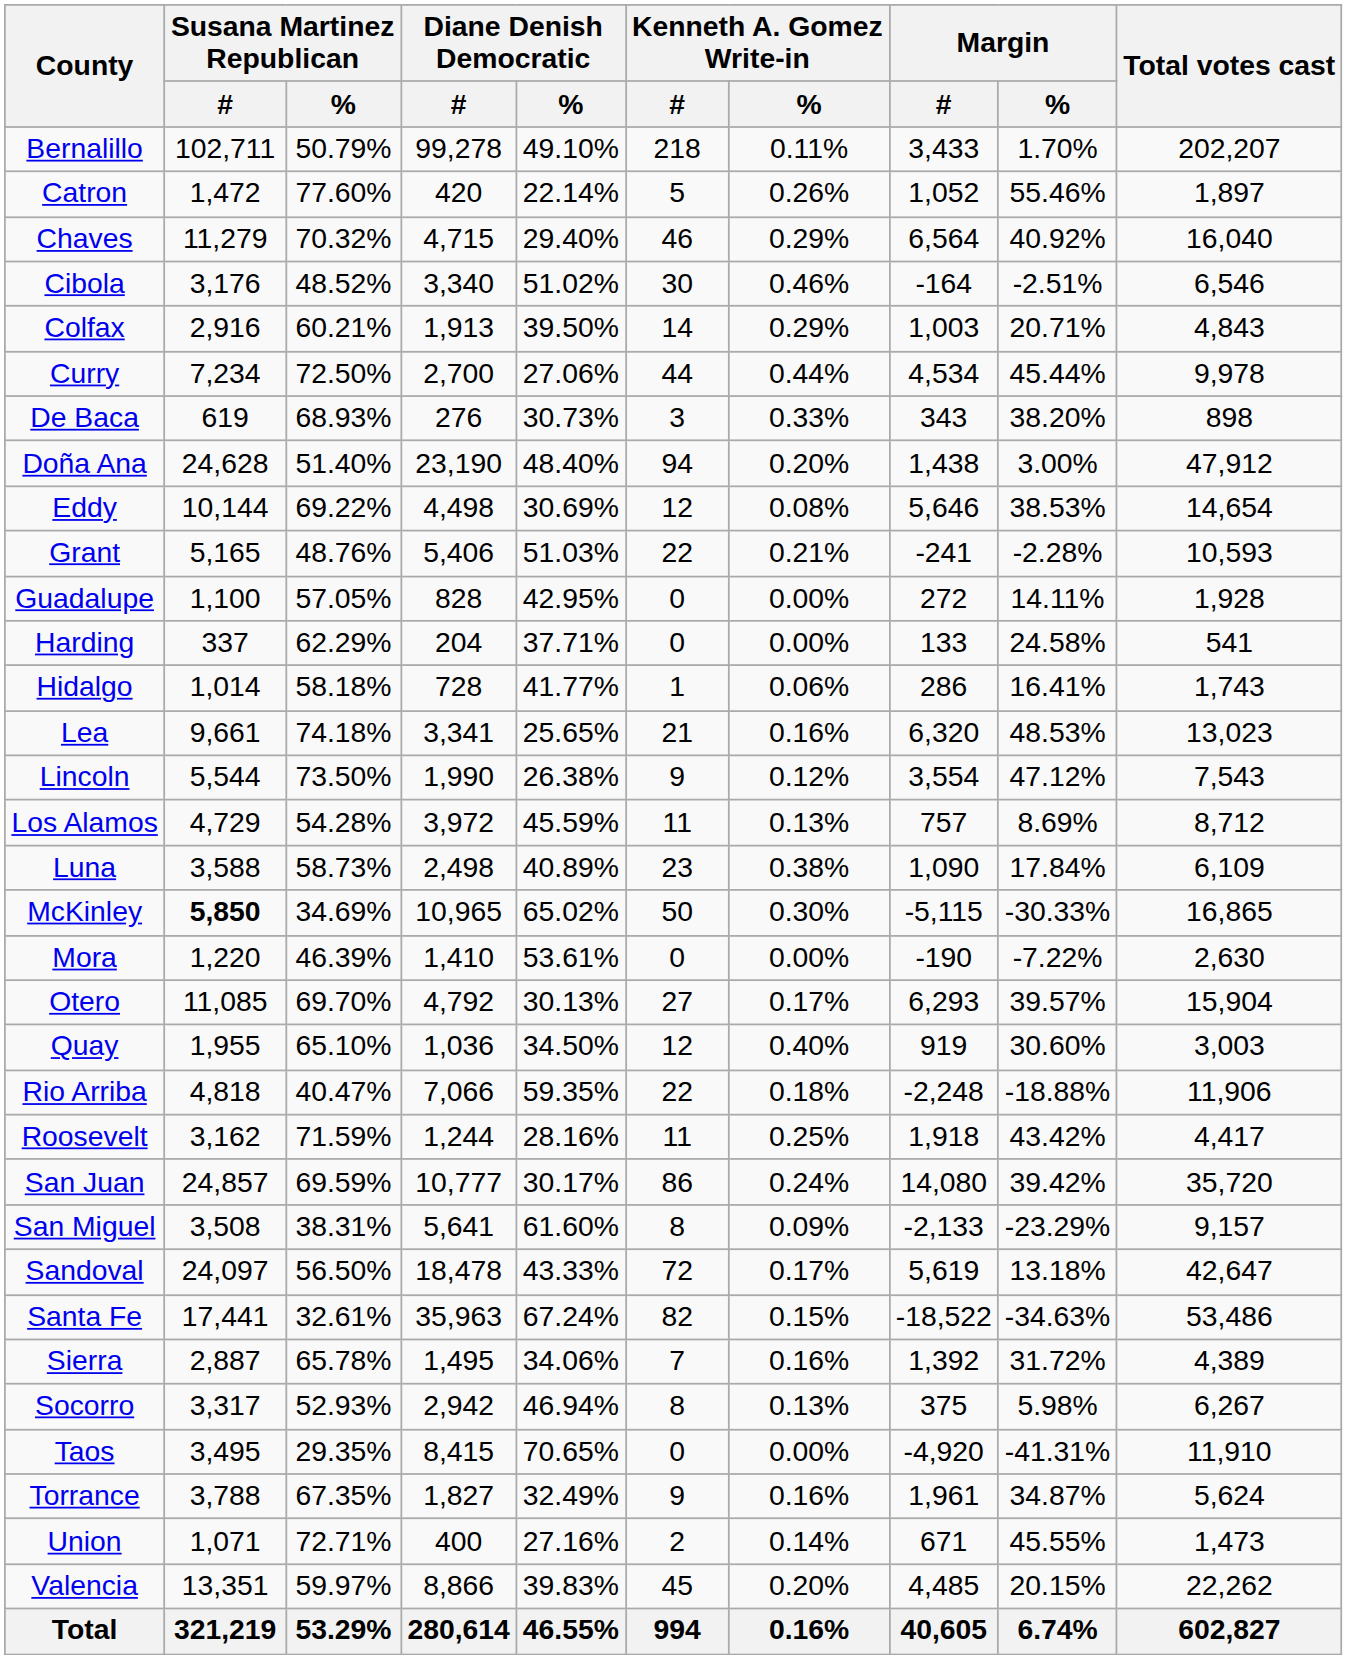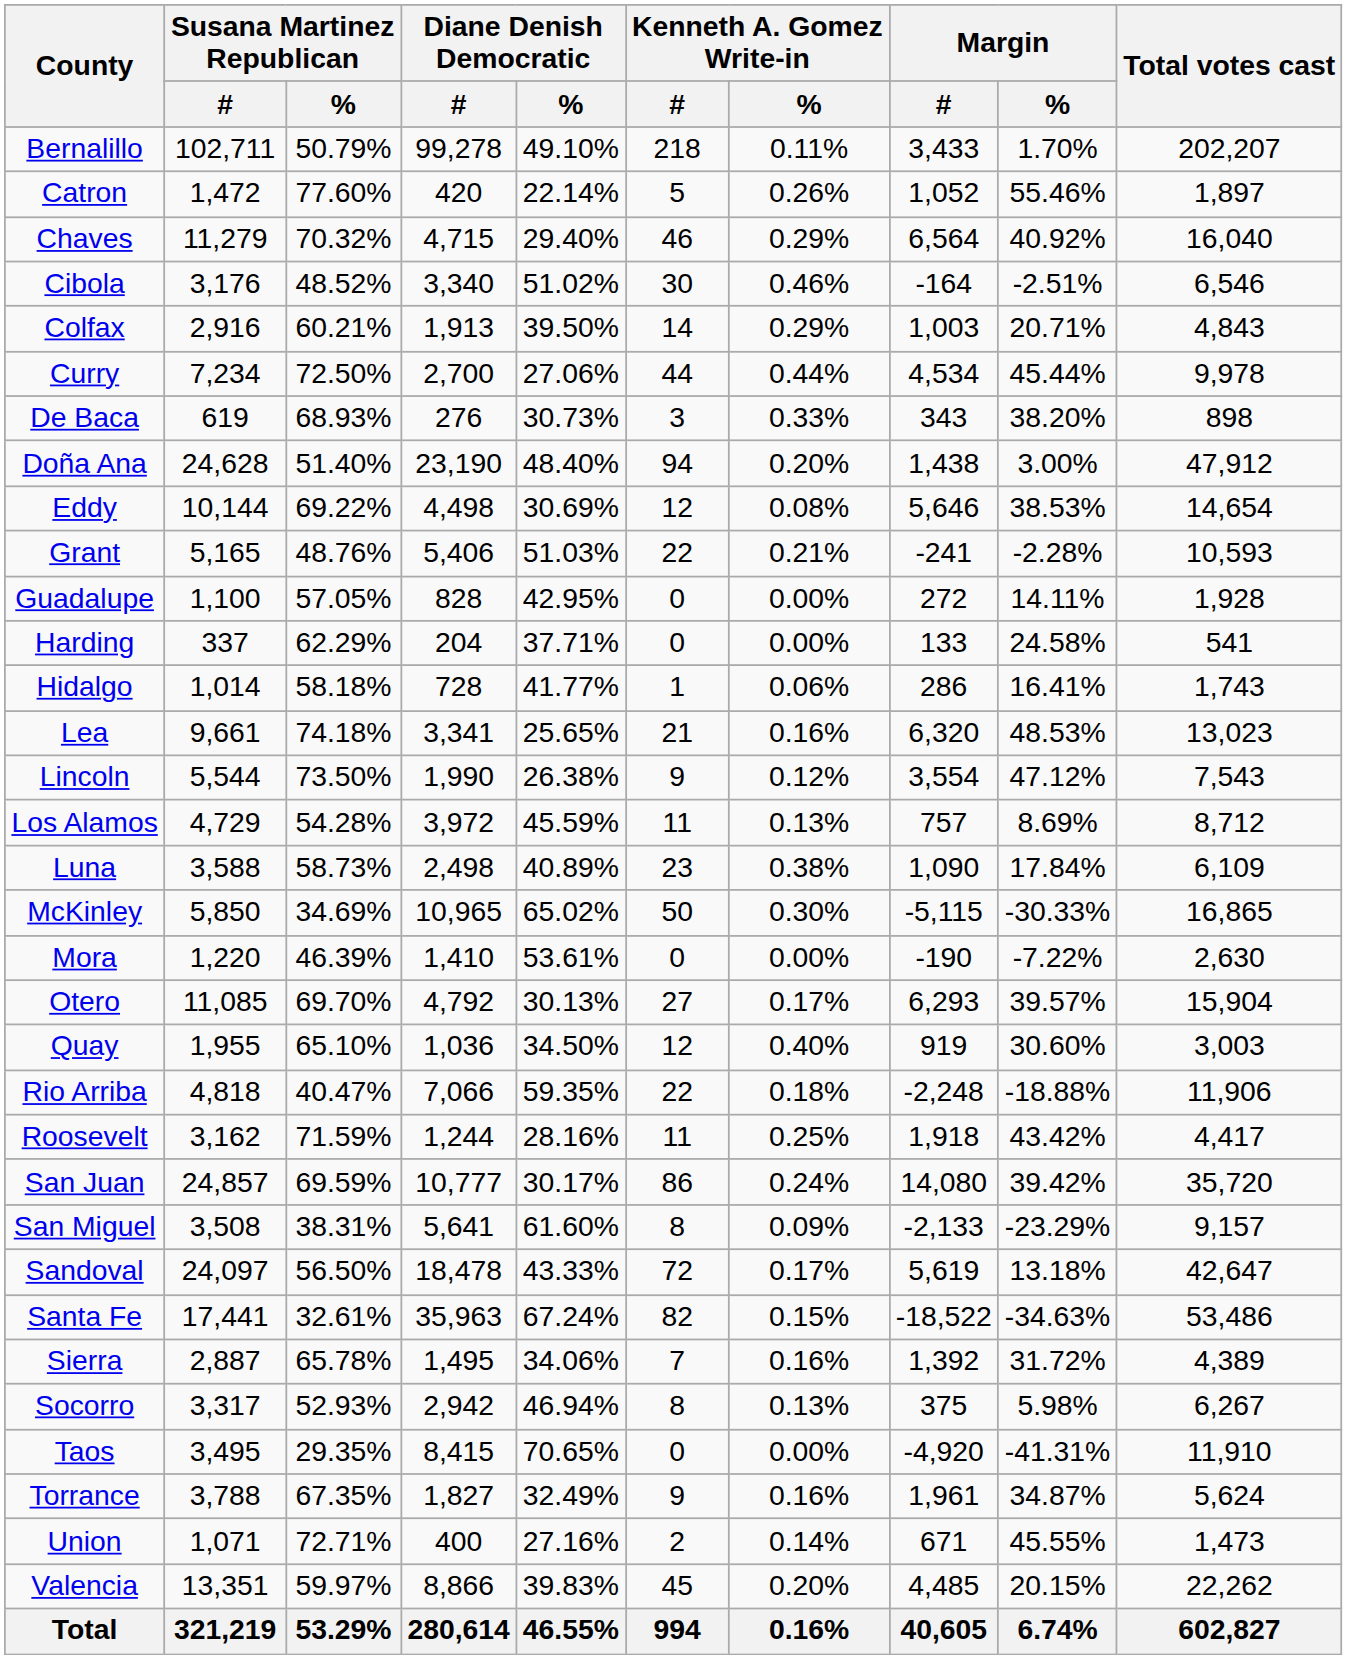(225, 912) bold -> (225, 912) normal
